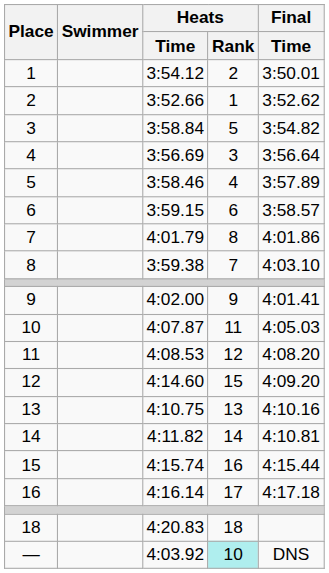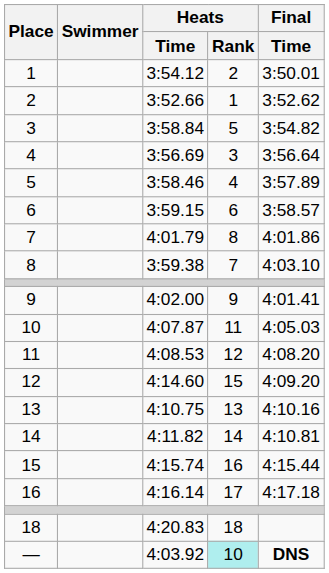(291, 554) normal -> (291, 554) bold
